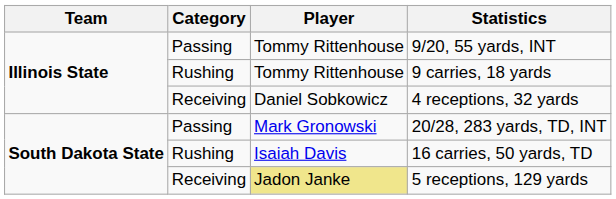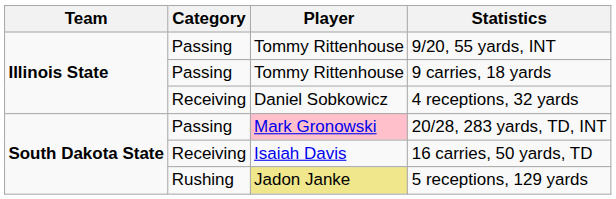(203, 72) Rushing -> (202, 72) Passing
(315, 126) no background -> (315, 126) pink background
(203, 153) Rushing -> (209, 153) Receiving
(209, 180) Receiving -> (203, 180) Rushing
